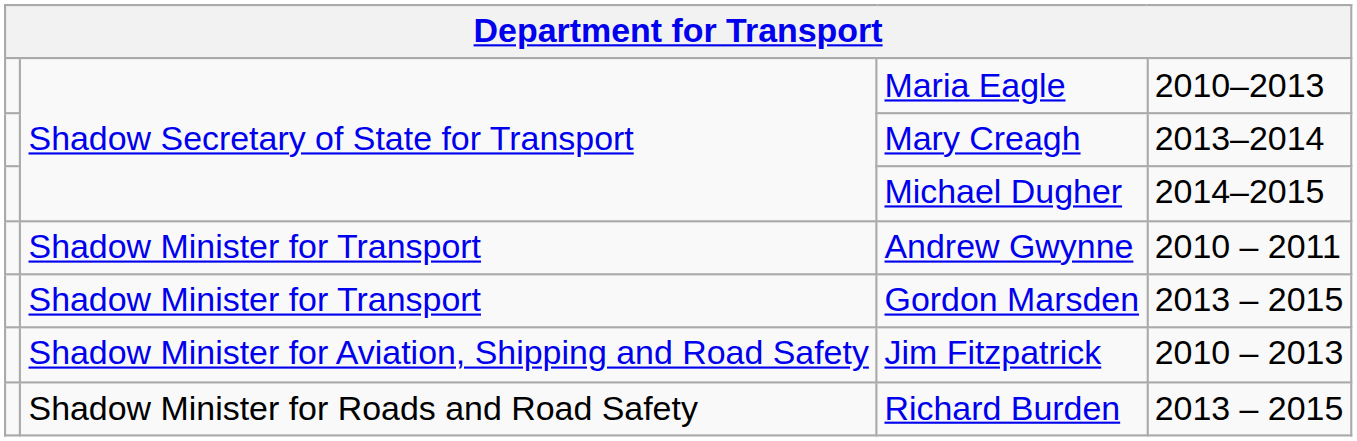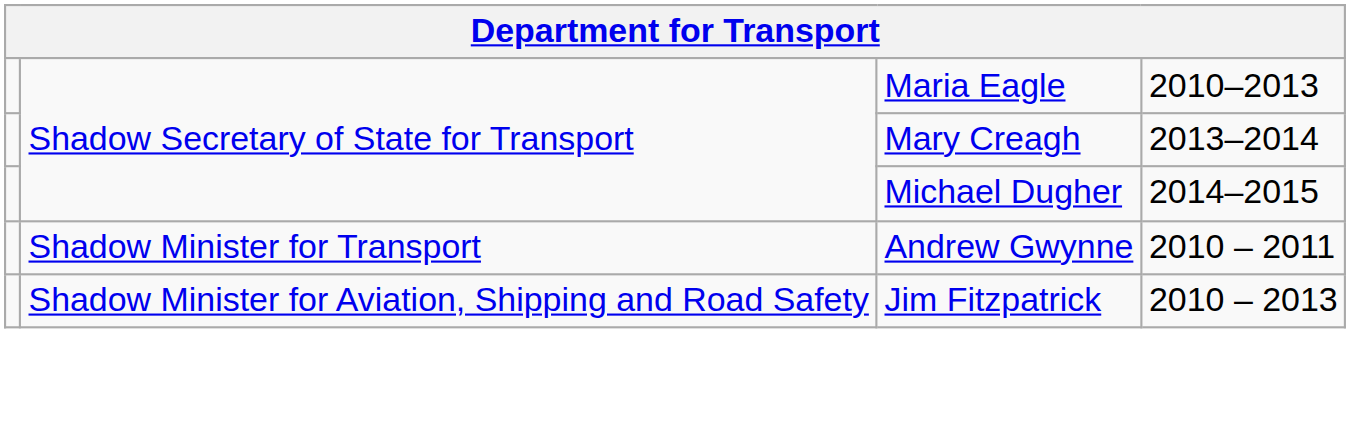- row: (1012, 300)
- row: (1002, 407)
